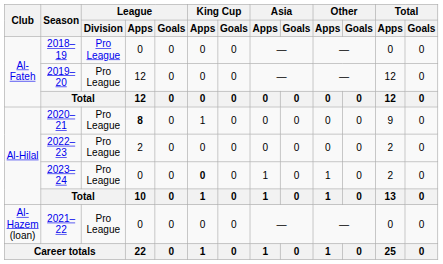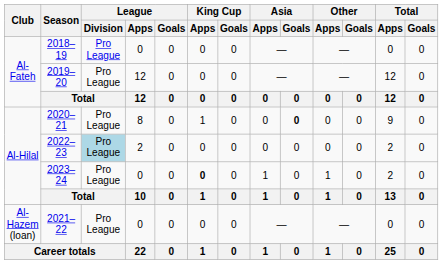(140, 120) bold -> (140, 120) normal
(296, 120) normal -> (296, 120) bold
(103, 148) no background -> (103, 148) lightblue background
